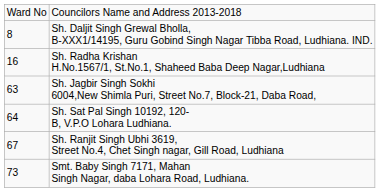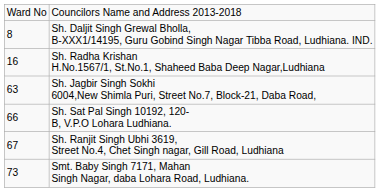(12, 117) 64 -> (12, 117) 66
